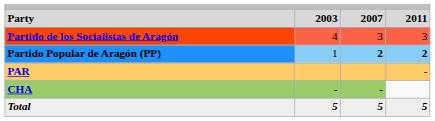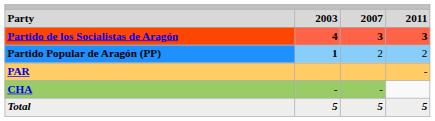(335, 36) normal -> (335, 36) bold
(380, 36) normal -> (380, 36) bold
(425, 36) normal -> (425, 36) bold
(335, 54) normal -> (335, 54) bold
(380, 54) bold -> (380, 54) normal
(425, 54) bold -> (425, 54) normal
